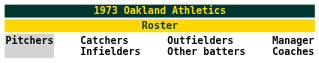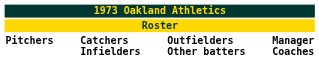(30, 40) lightgrey background -> (30, 40) no background
